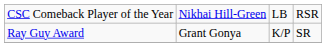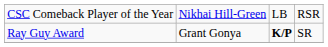(281, 33) normal -> (282, 33) bold
